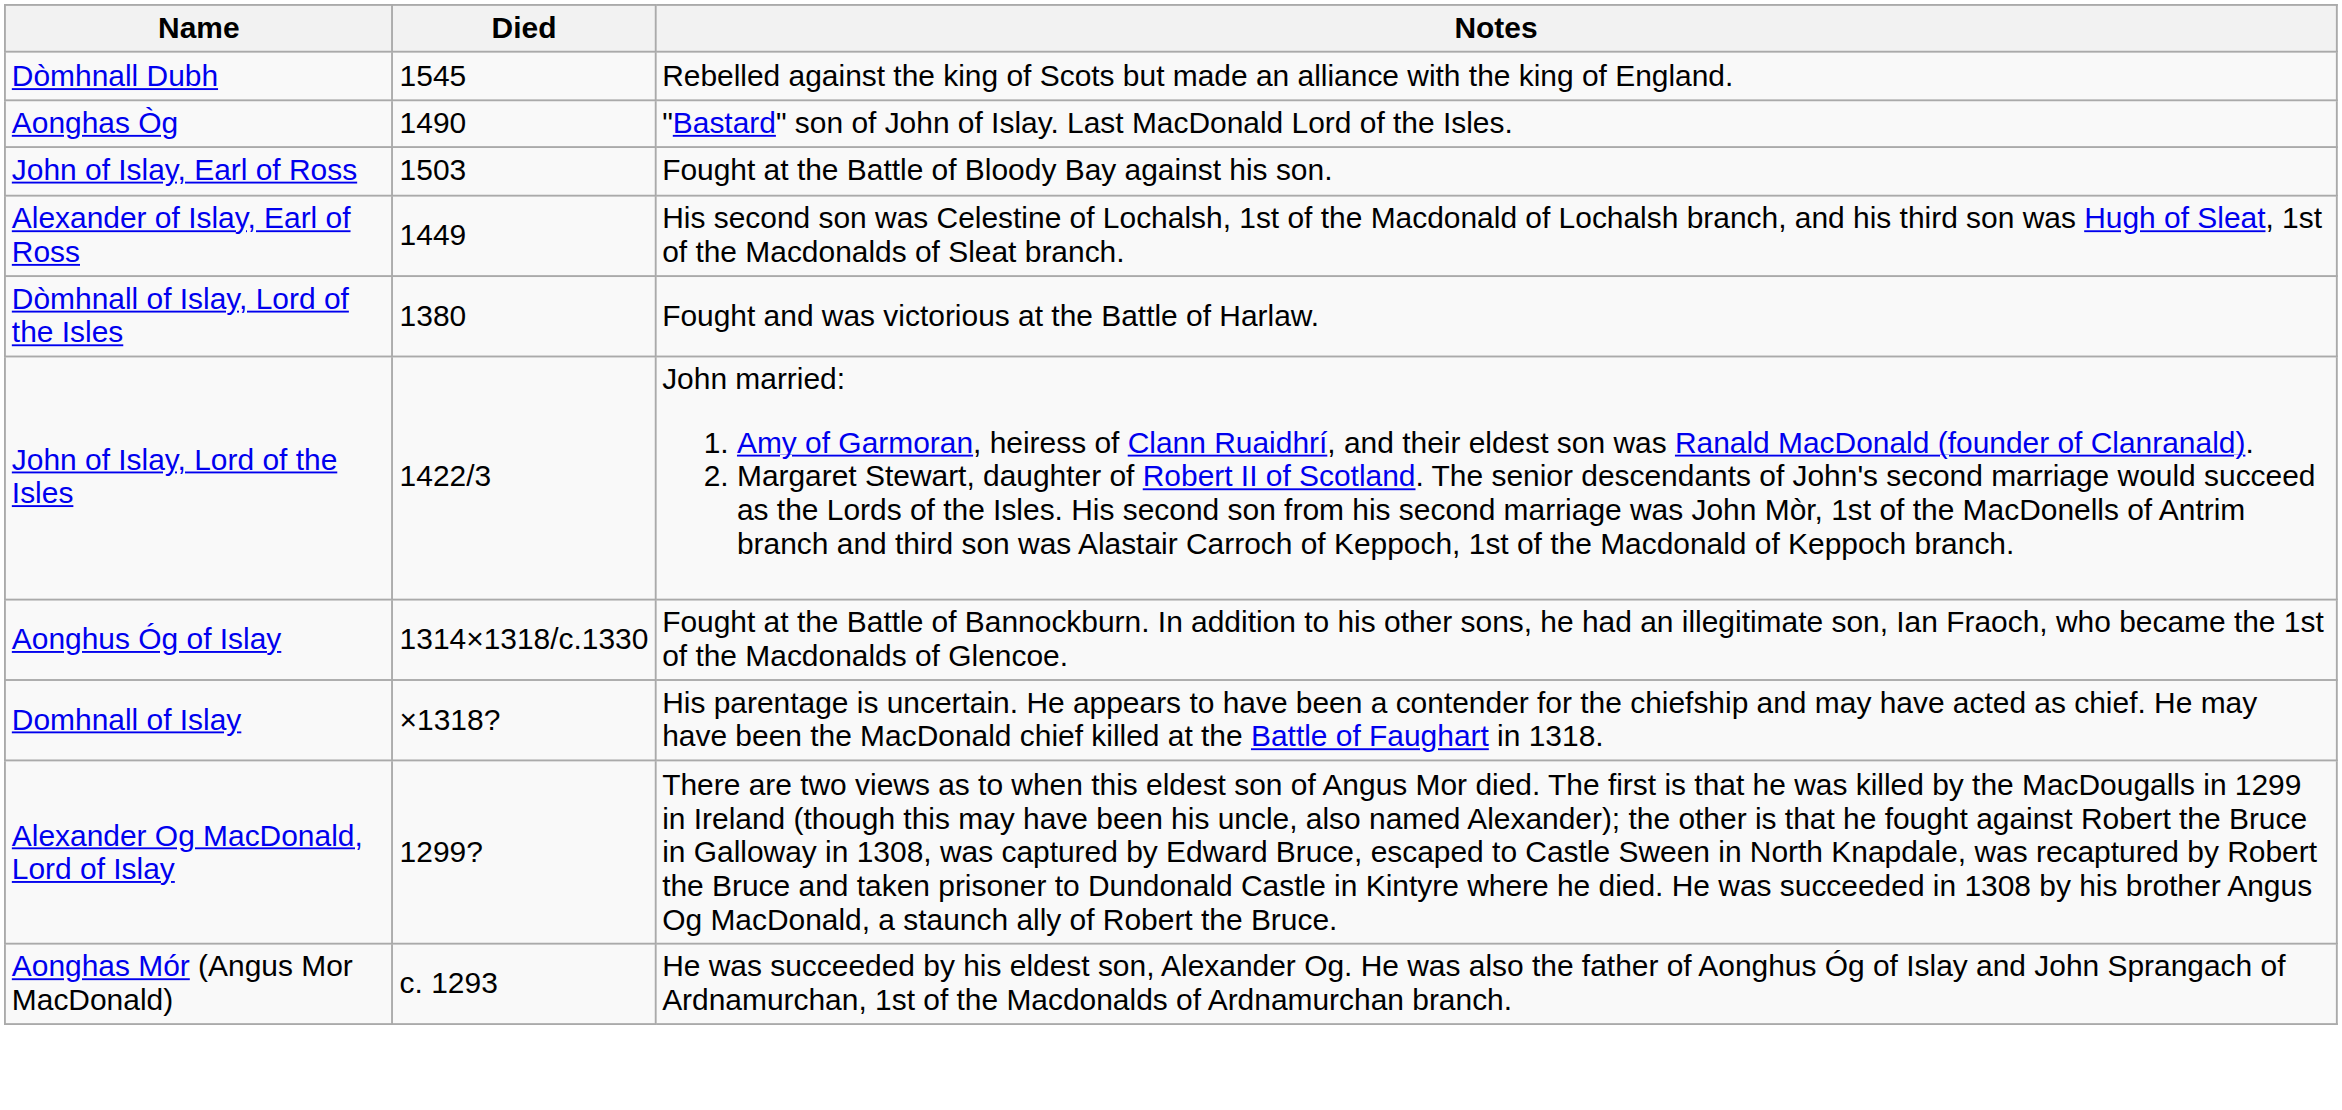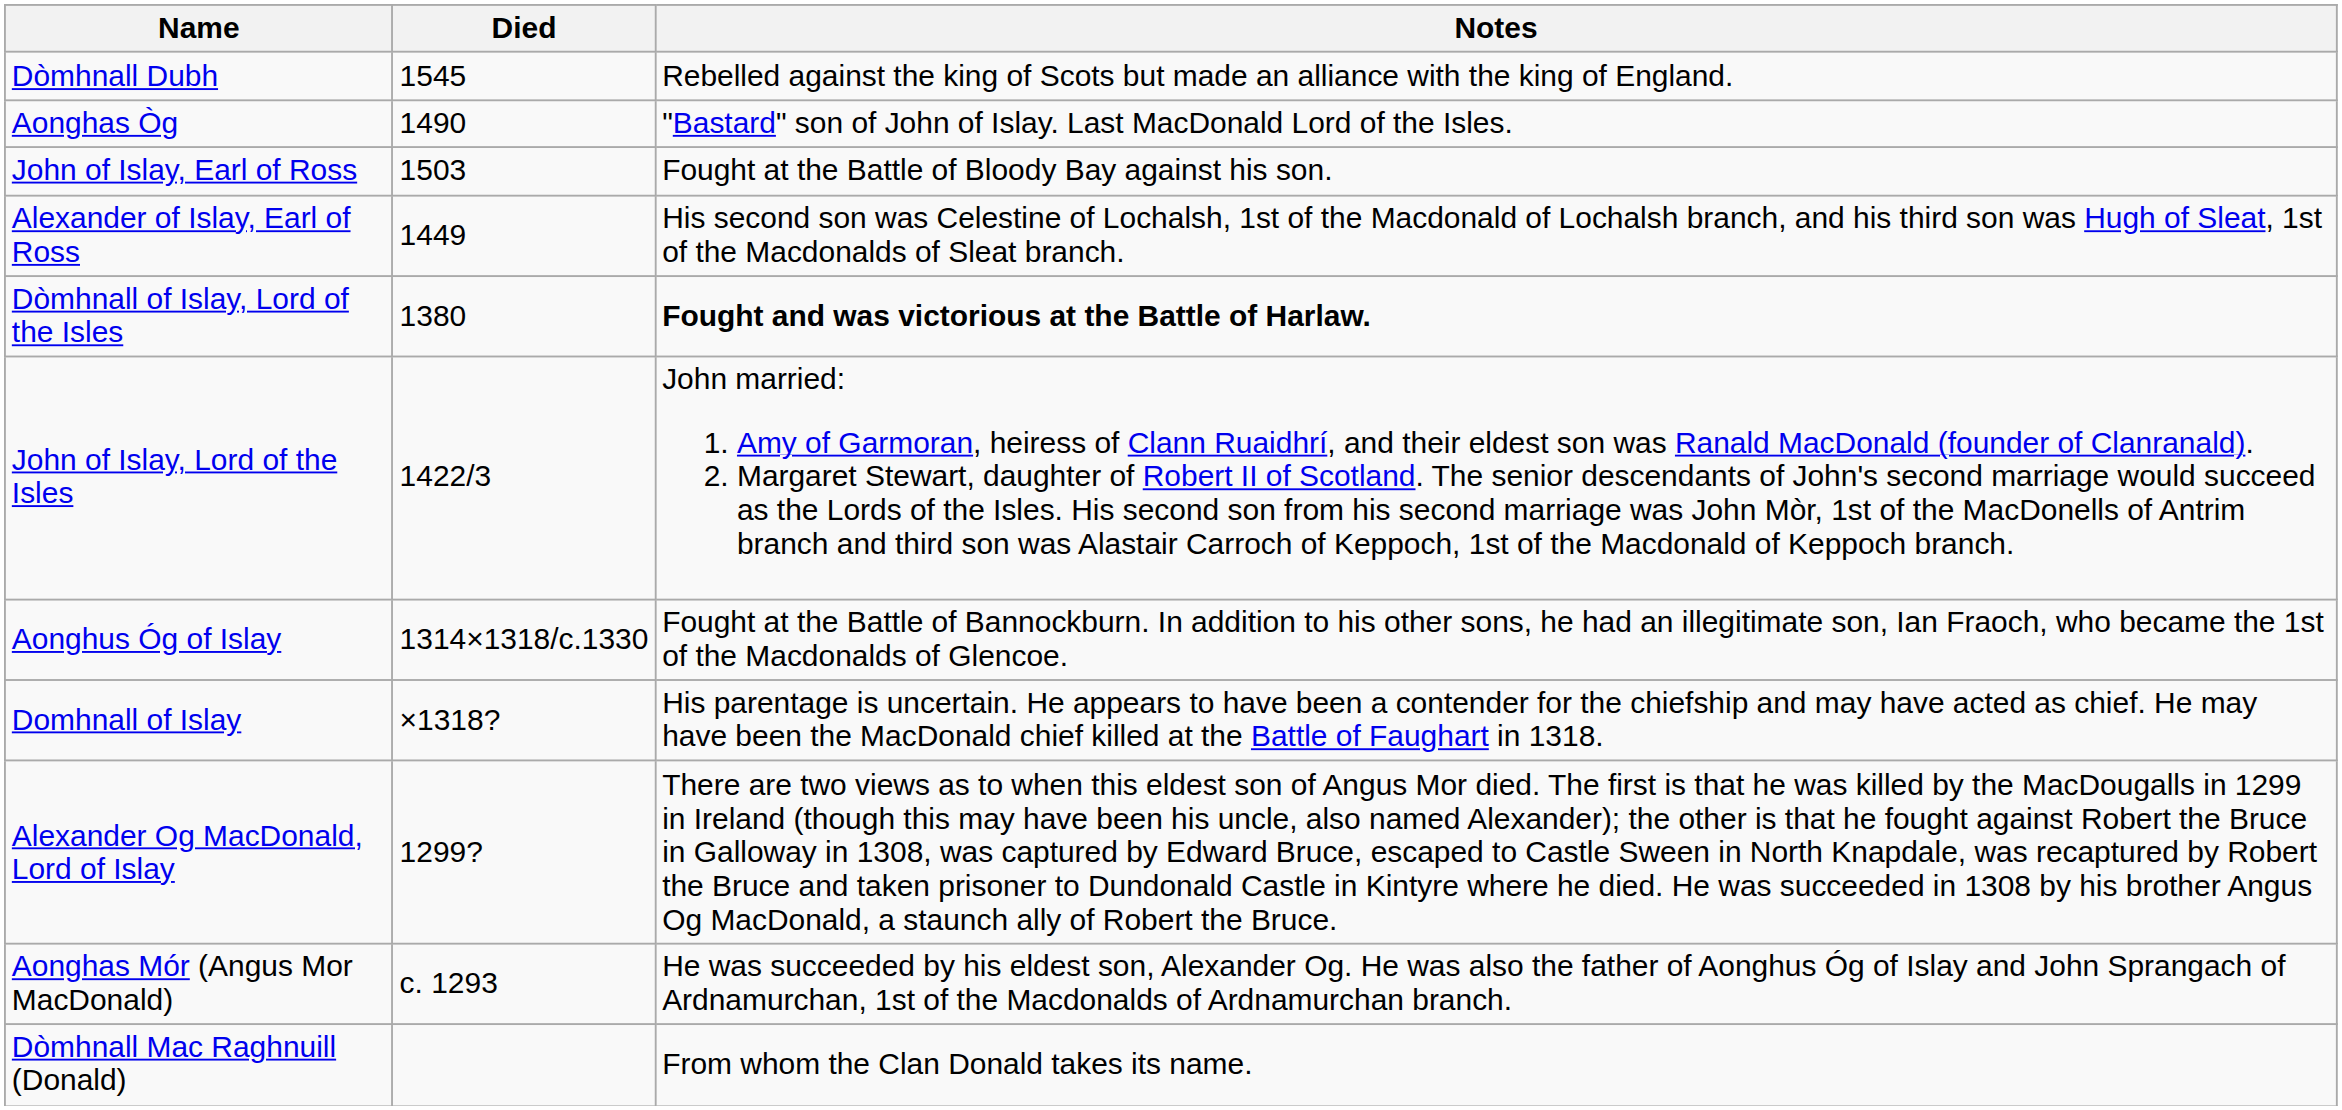(991, 315) normal -> (1017, 315) bold
+ row: (174, 1064)
